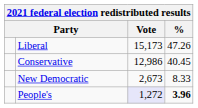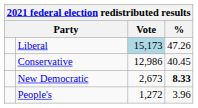(148, 45) no background -> (148, 45) lightblue background
(182, 78) normal -> (182, 78) bold
(151, 95) lavender background -> (151, 95) no background
(182, 95) bold -> (182, 95) normal
